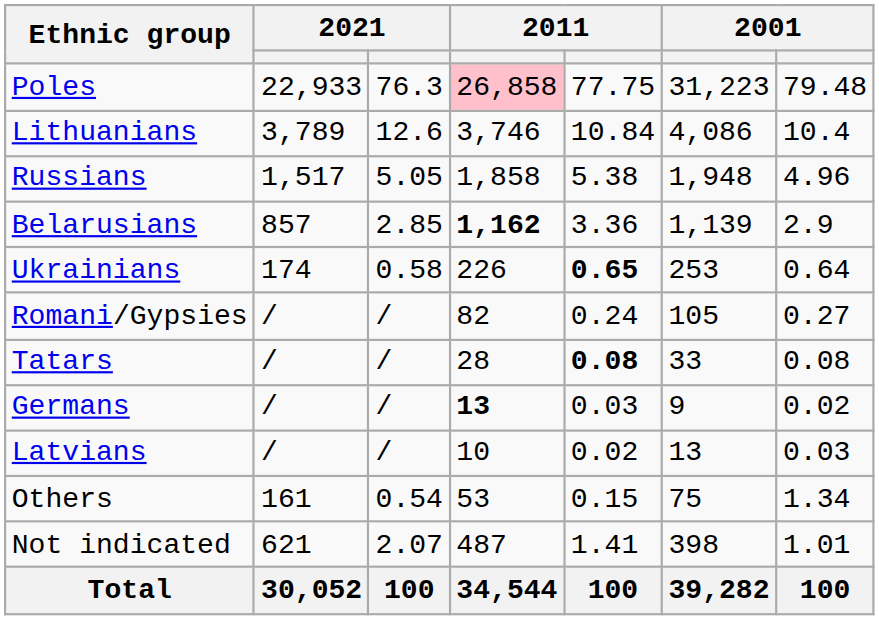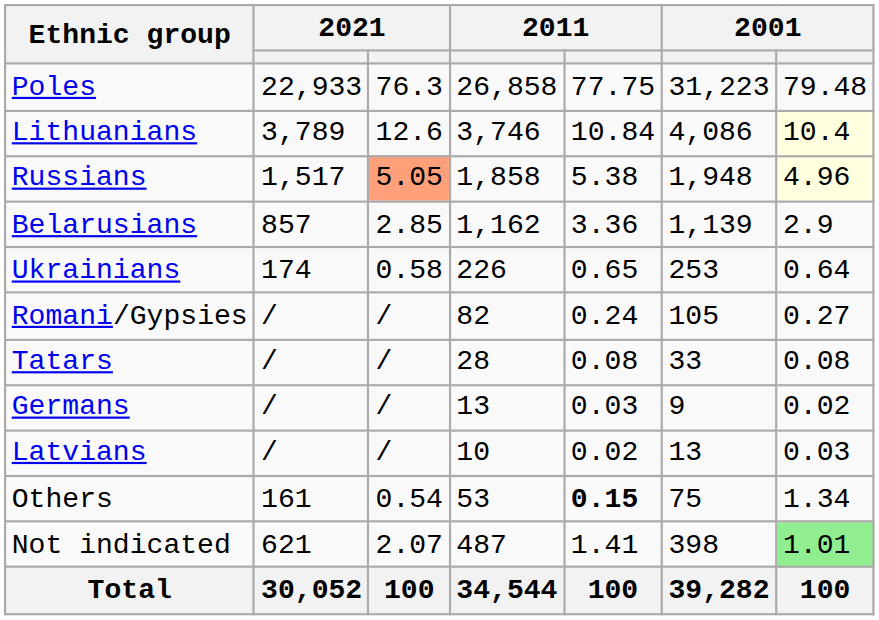(507, 87) pink background -> (507, 87) no background
(817, 133) no background -> (817, 133) lightyellow background
(409, 179) no background -> (409, 179) lightsalmon background
(817, 179) no background -> (817, 179) lightyellow background
(498, 224) bold -> (498, 224) normal
(605, 270) bold -> (605, 270) normal
(605, 362) bold -> (605, 362) normal
(473, 407) bold -> (473, 407) normal
(605, 499) normal -> (605, 499) bold
(817, 545) no background -> (817, 545) lightgreen background
